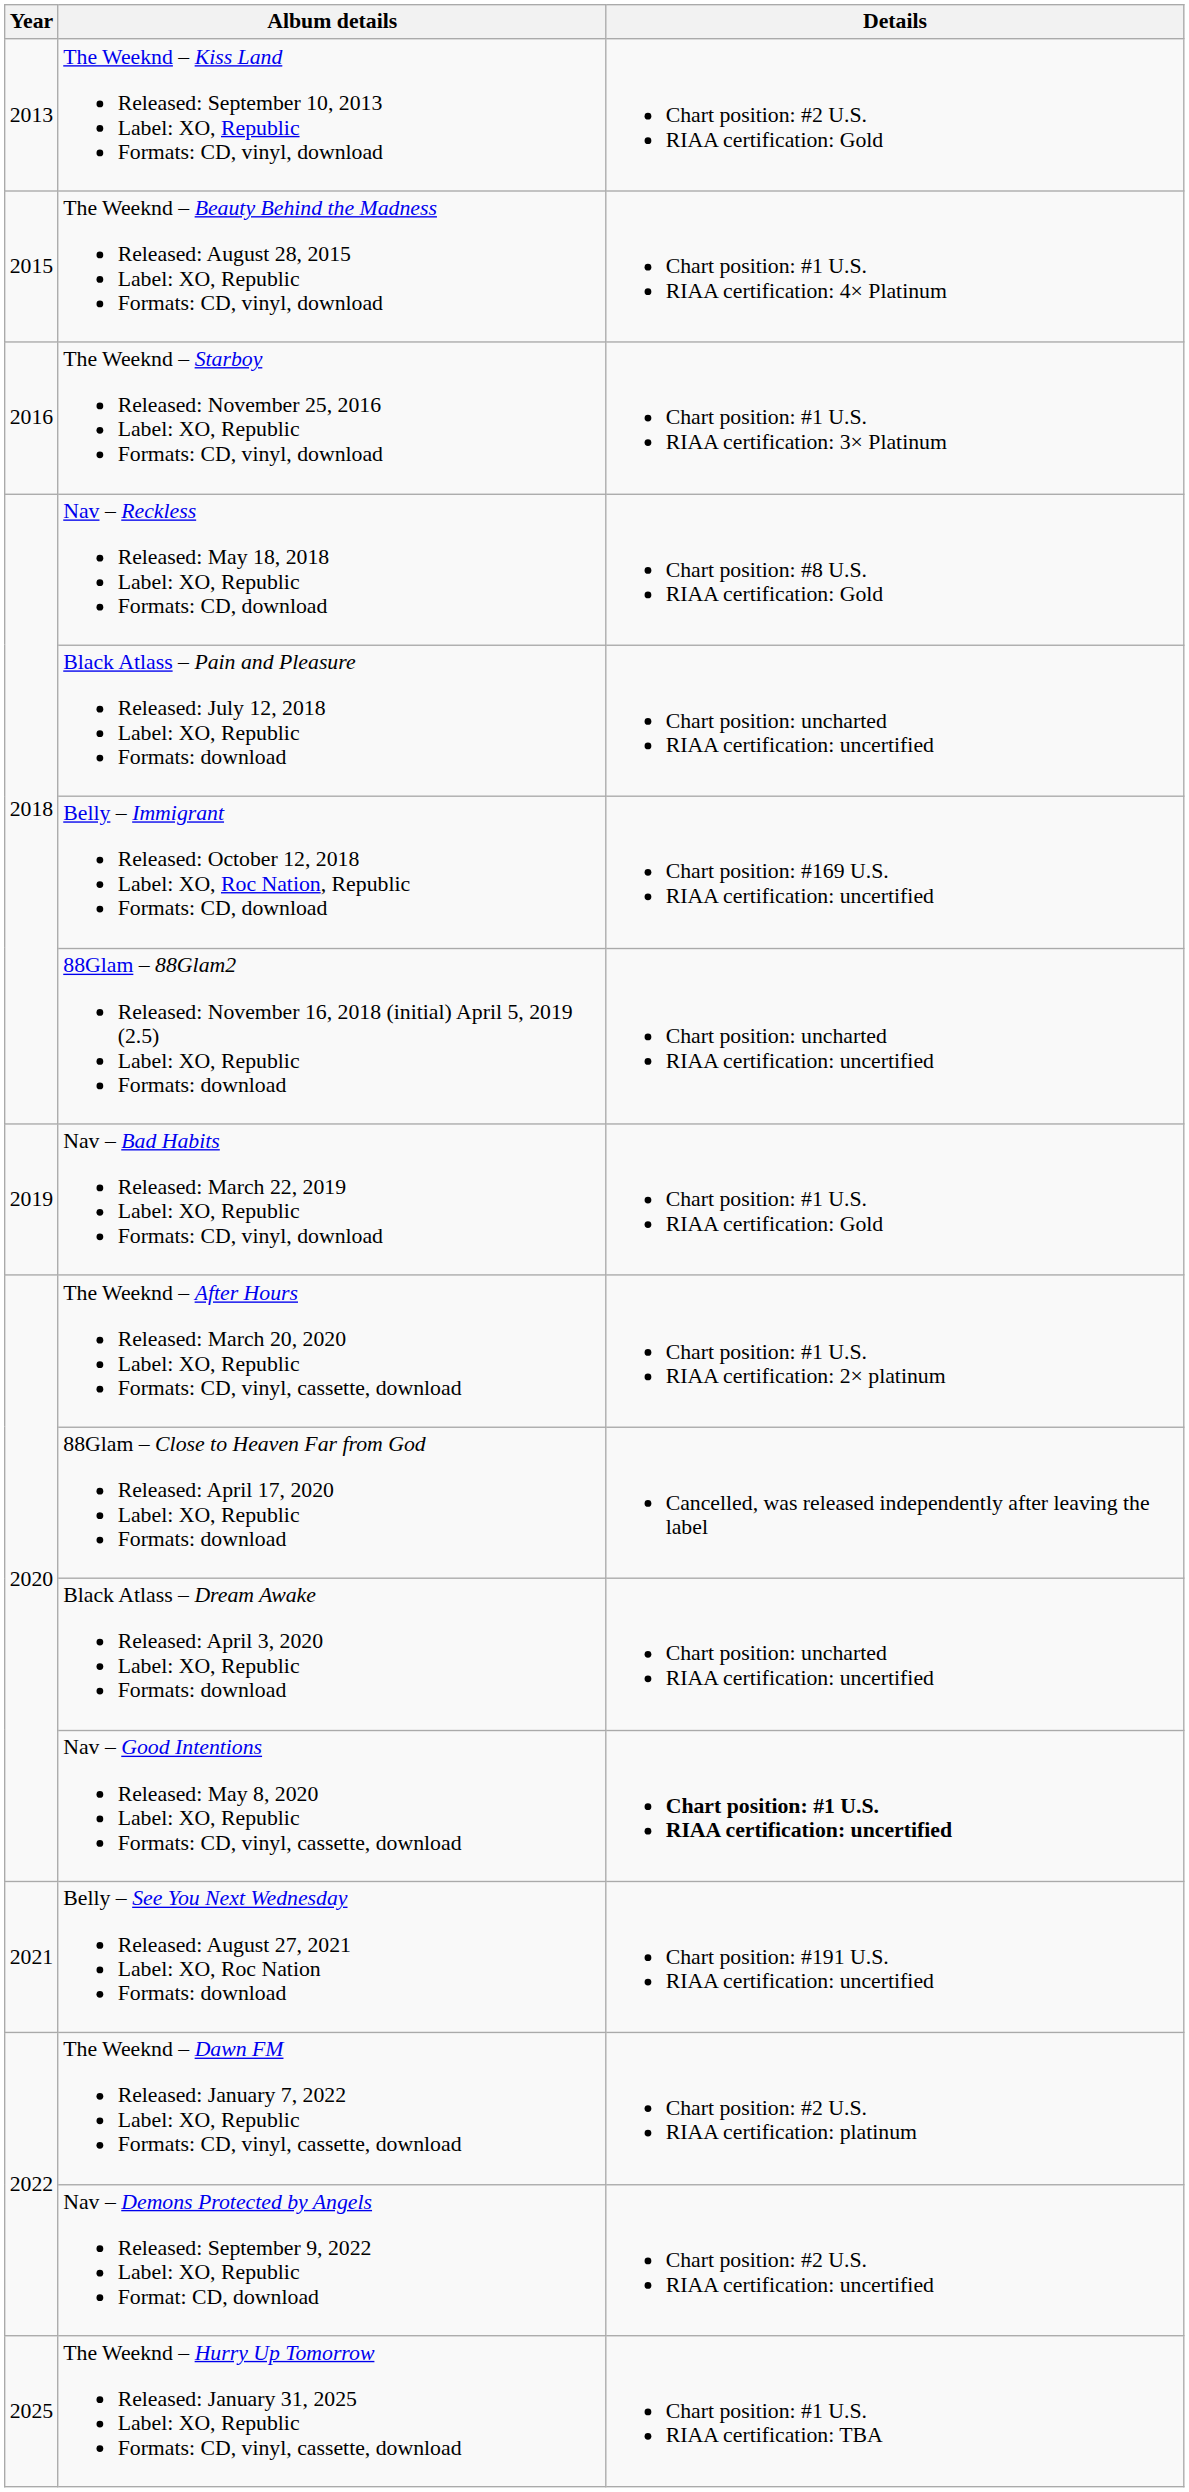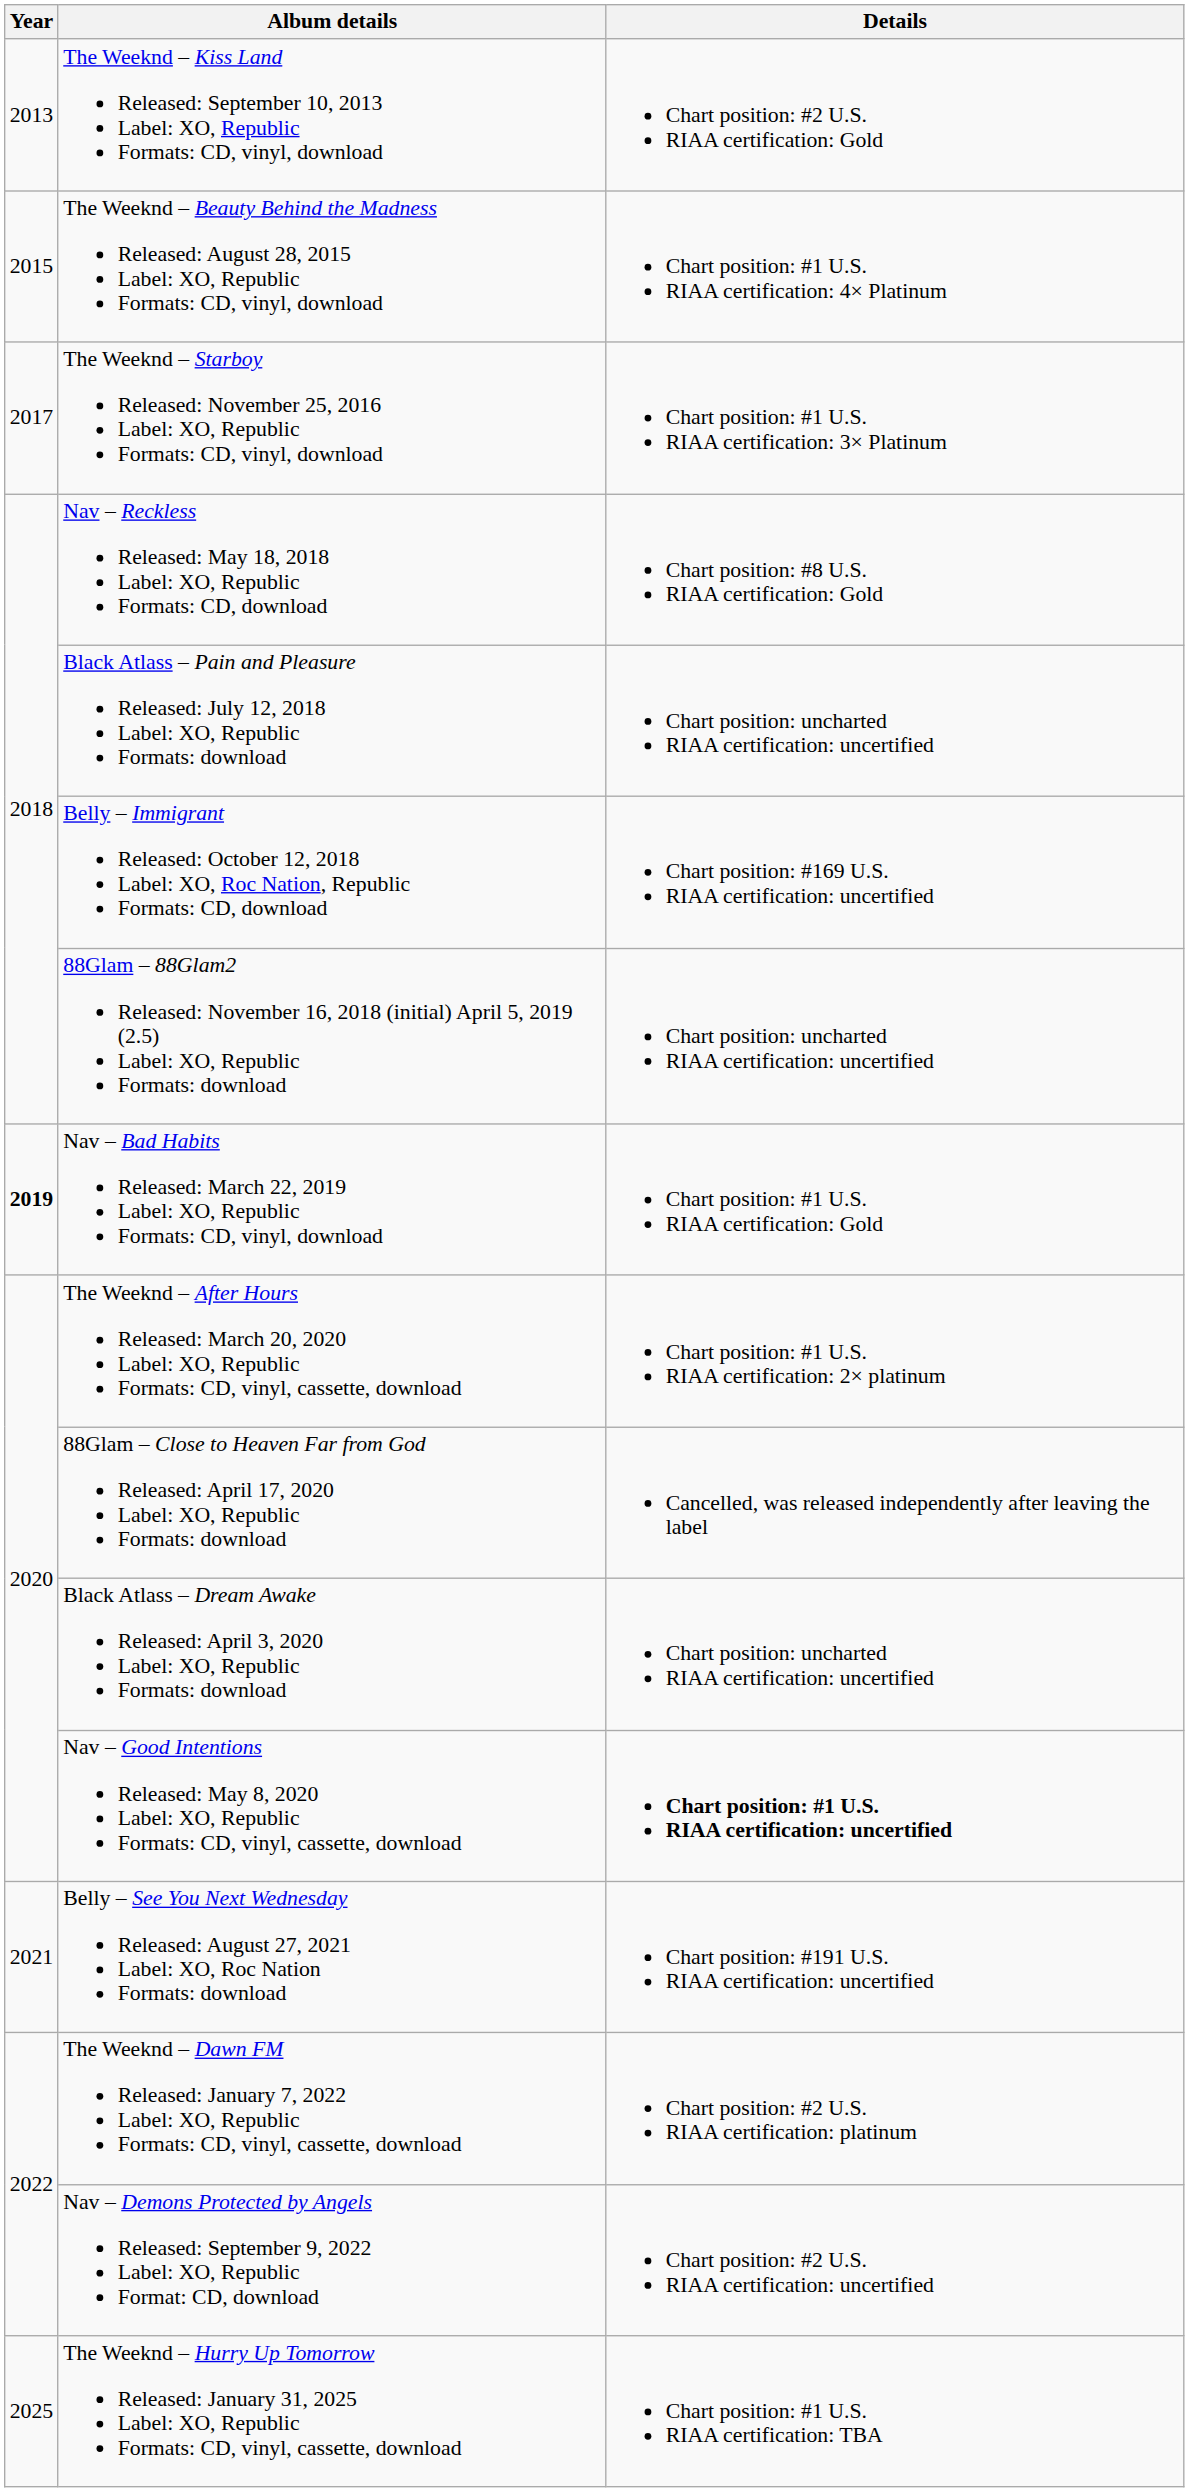(31, 417) 2016 -> (31, 417) 2017
(31, 1199) normal -> (31, 1199) bold
